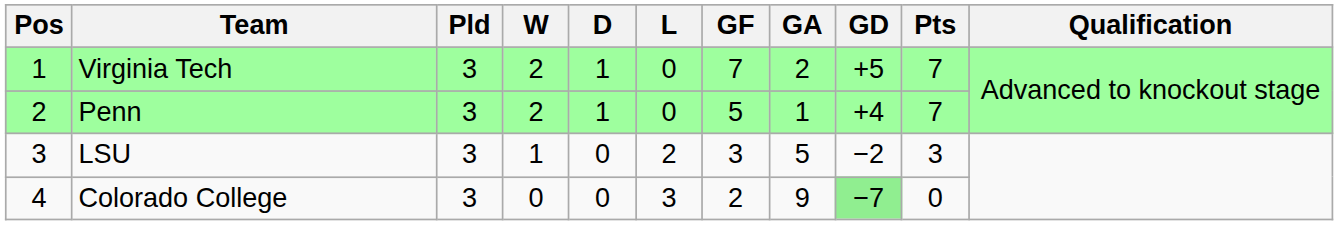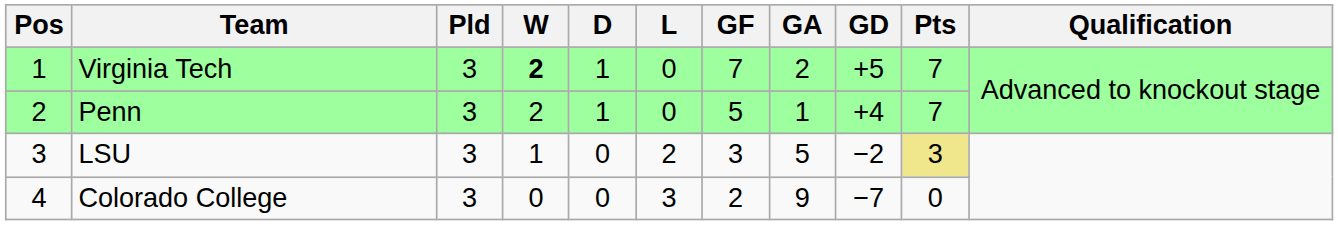(536, 68) normal -> (536, 68) bold
(935, 154) no background -> (935, 154) khaki background
(869, 197) lightgreen background -> (869, 197) no background
